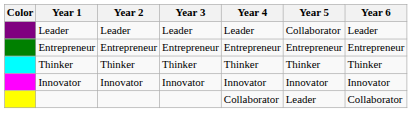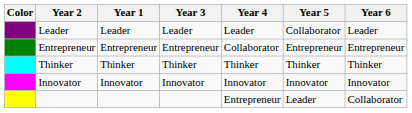columns swapped: (67, 13) <-> (129, 13)
(252, 47) Entrepreneur -> (251, 47) Collaborator
(251, 99) Collaborator -> (252, 99) Entrepreneur
